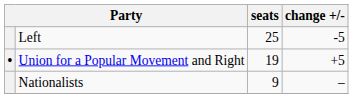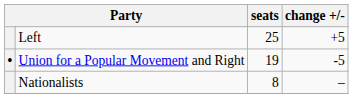(339, 38) -5 -> (338, 38) +5
(338, 60) +5 -> (339, 60) -5
(275, 82) 9 -> (275, 82) 8
